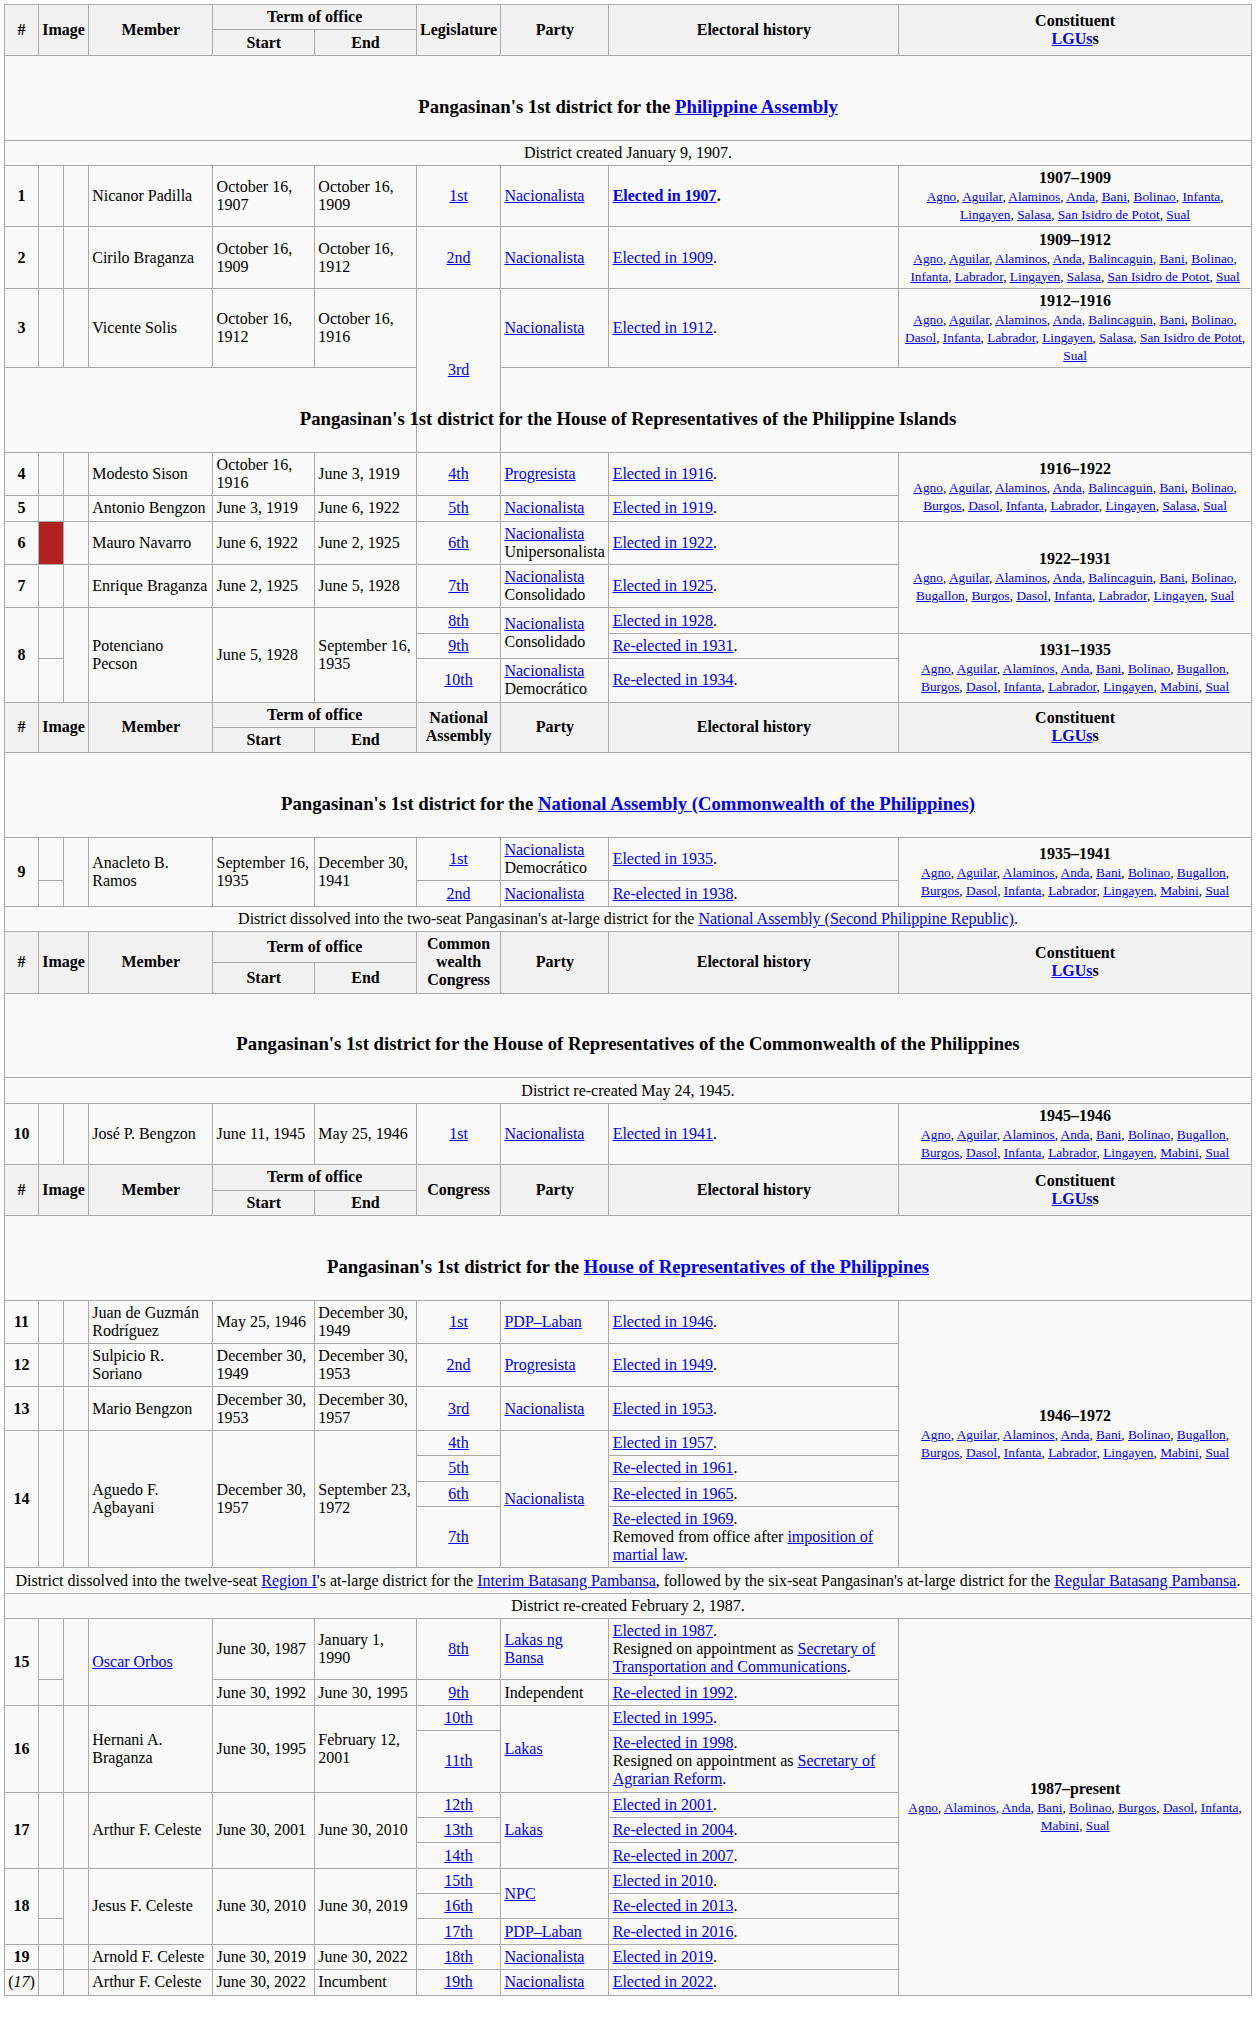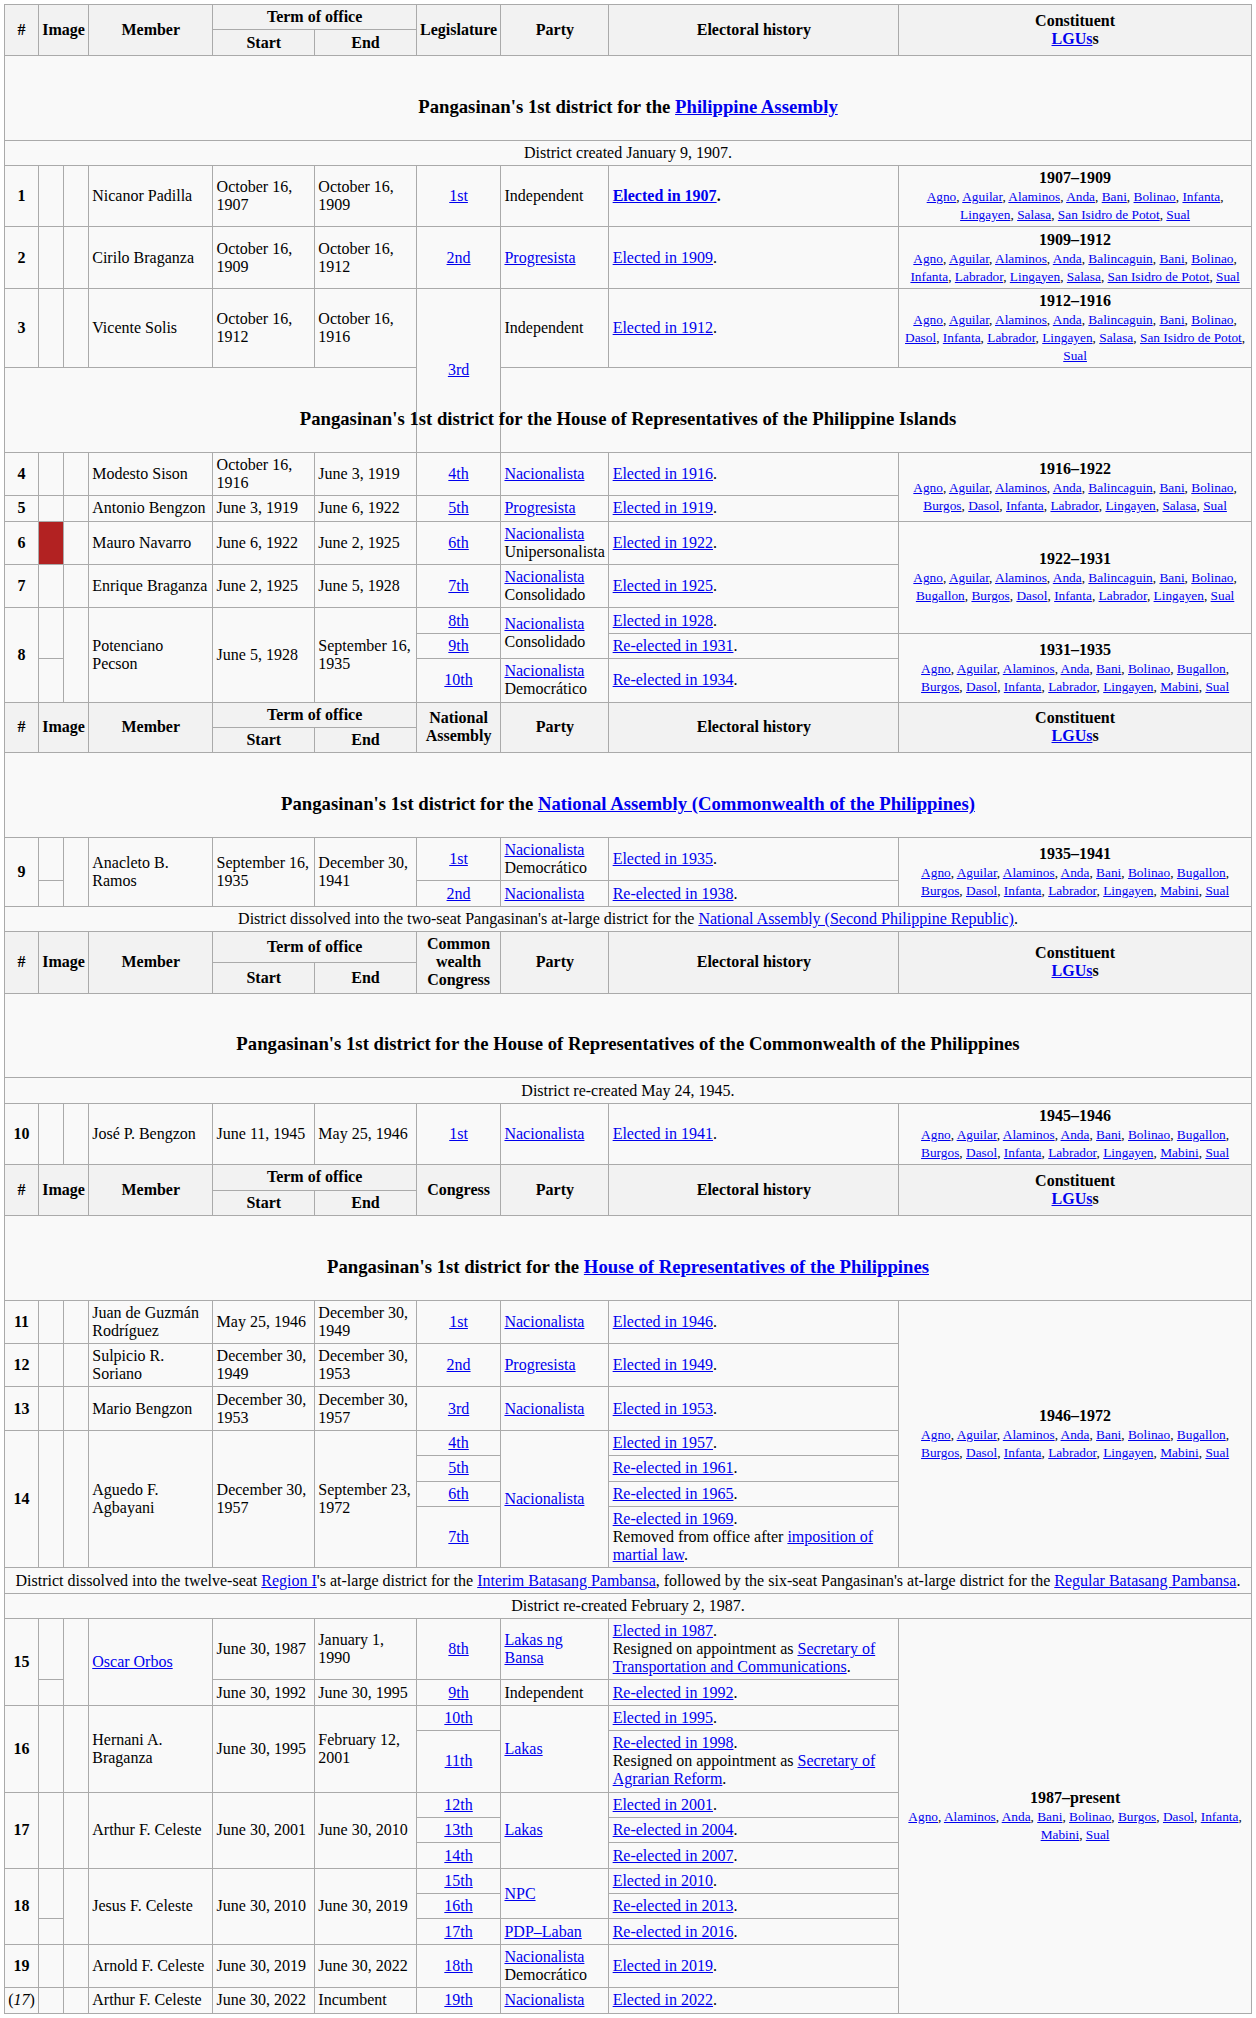(544, 196) Nacionalista -> (544, 196) Independent
(544, 257) Nacionalista -> (540, 257) Progresista
(544, 327) Nacionalista -> (544, 327) Independent
(540, 474) Progresista -> (544, 474) Nacionalista
(544, 508) Nacionalista -> (540, 508) Progresista
(543, 1321) PDP–Laban -> (544, 1321) Nacionalista
(544, 1956) Nacionalista -> (546, 1966) Nacionalista Democrático
